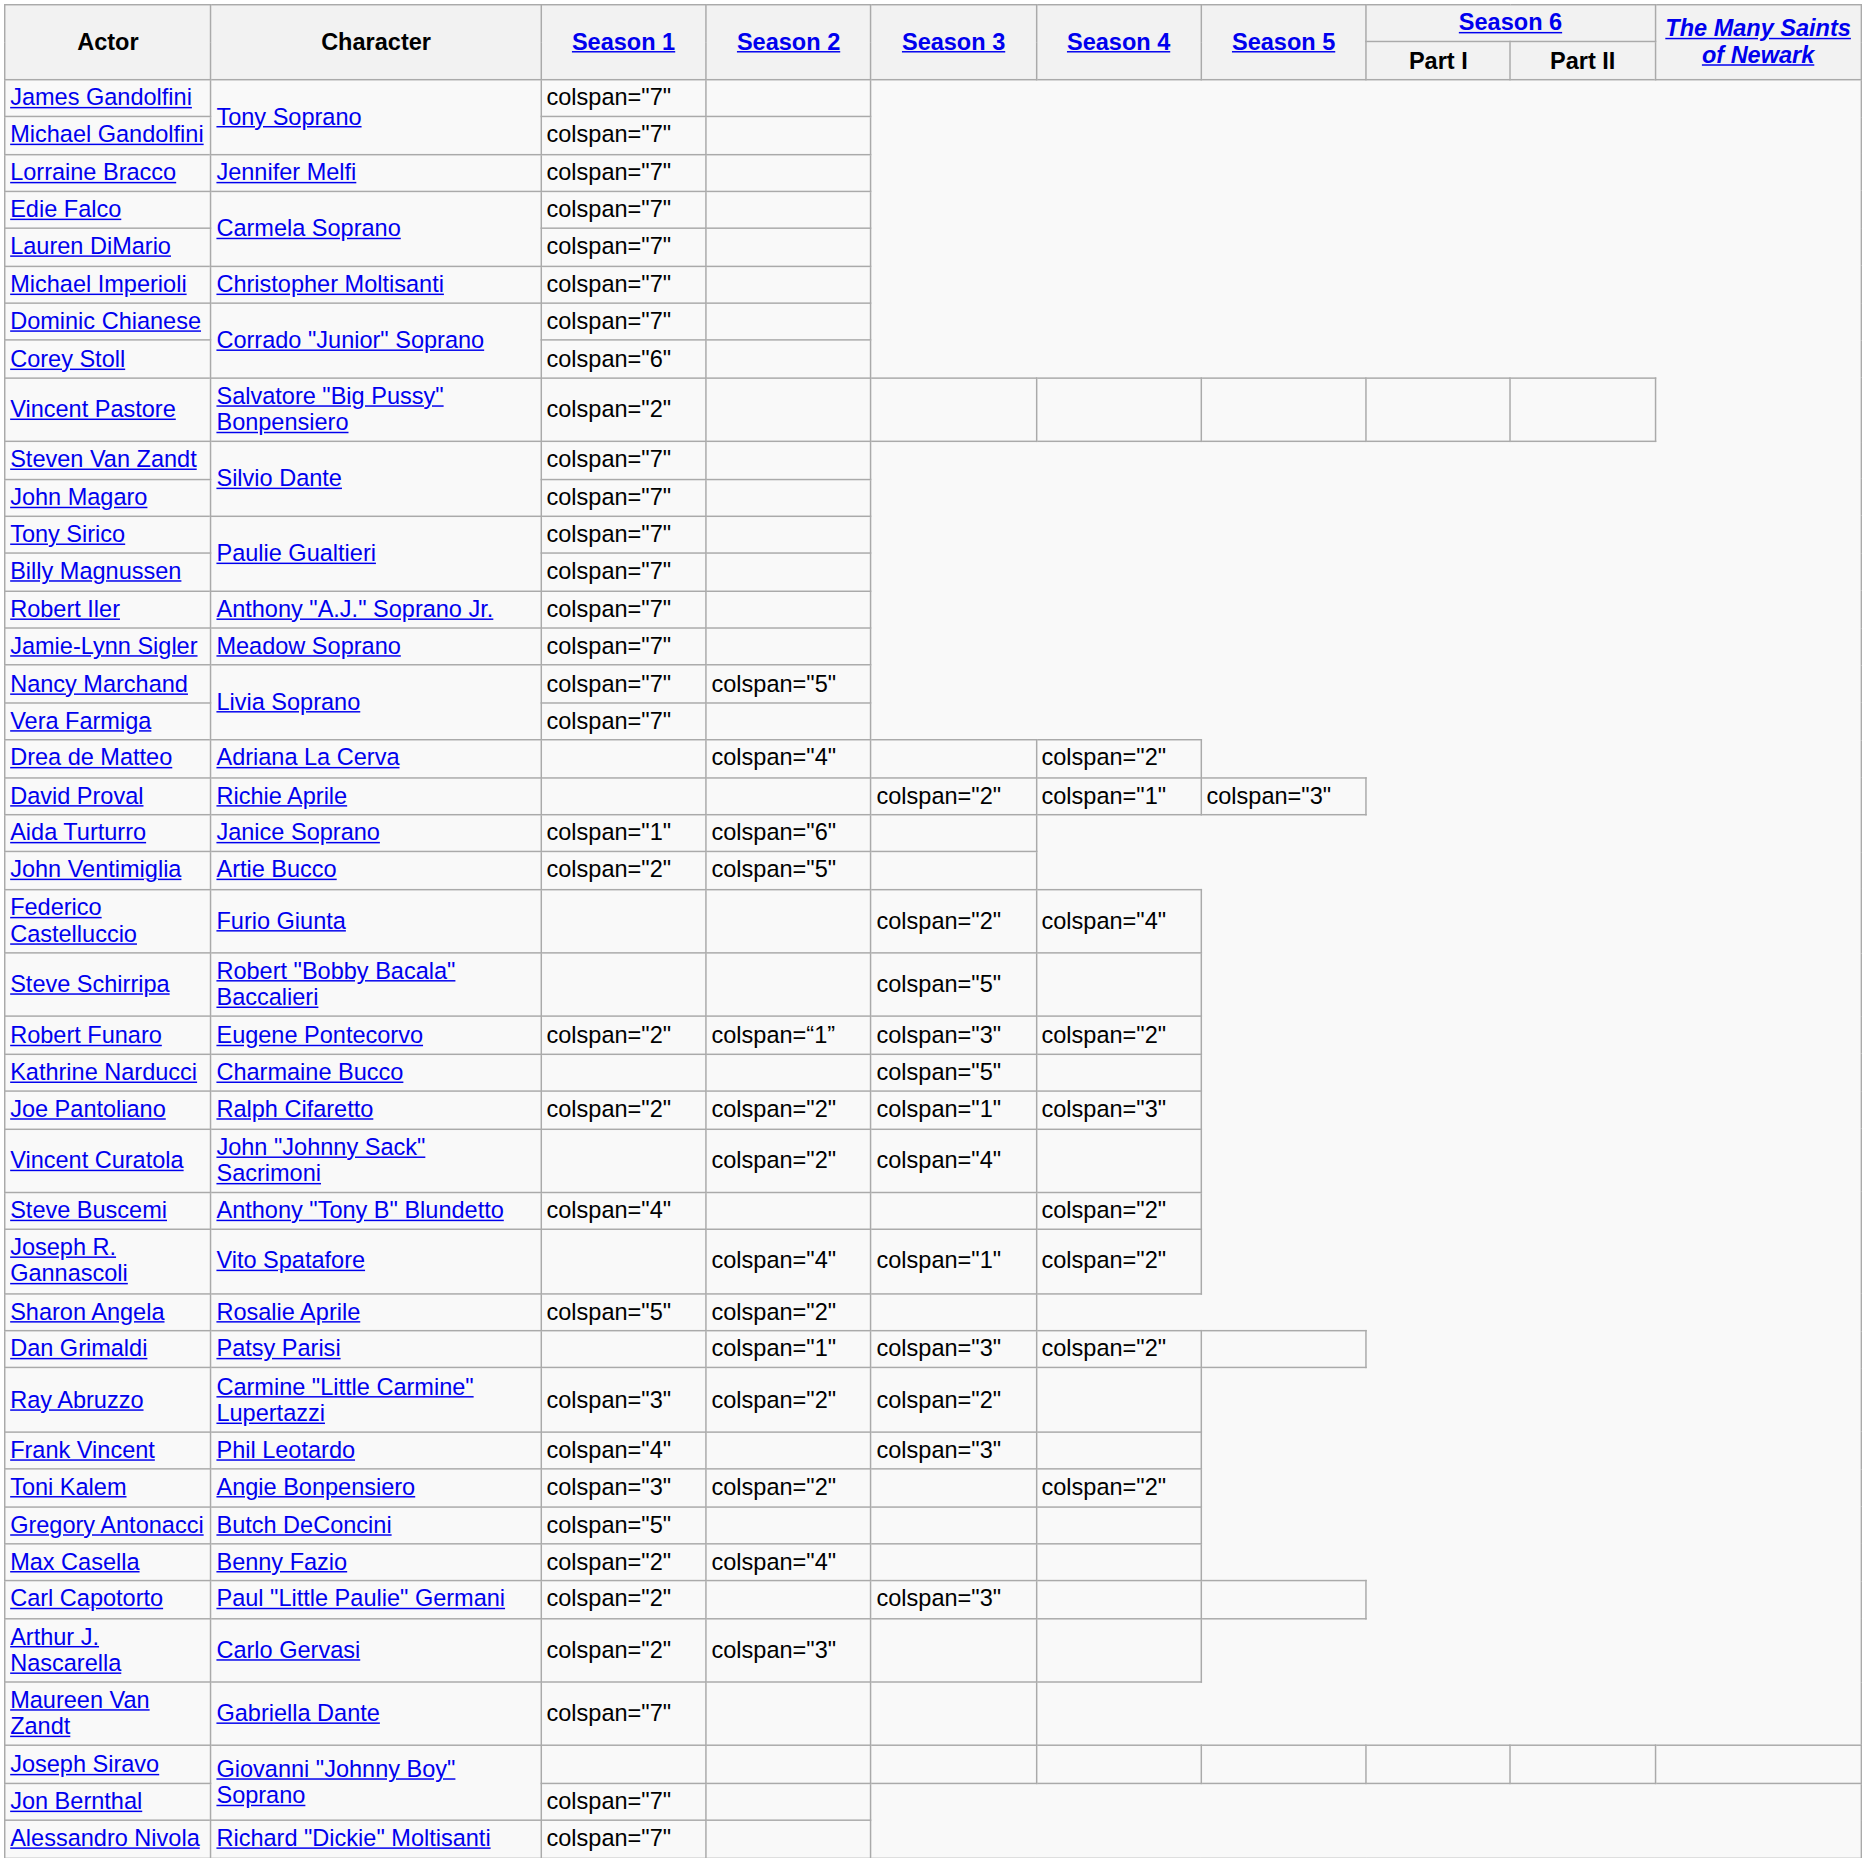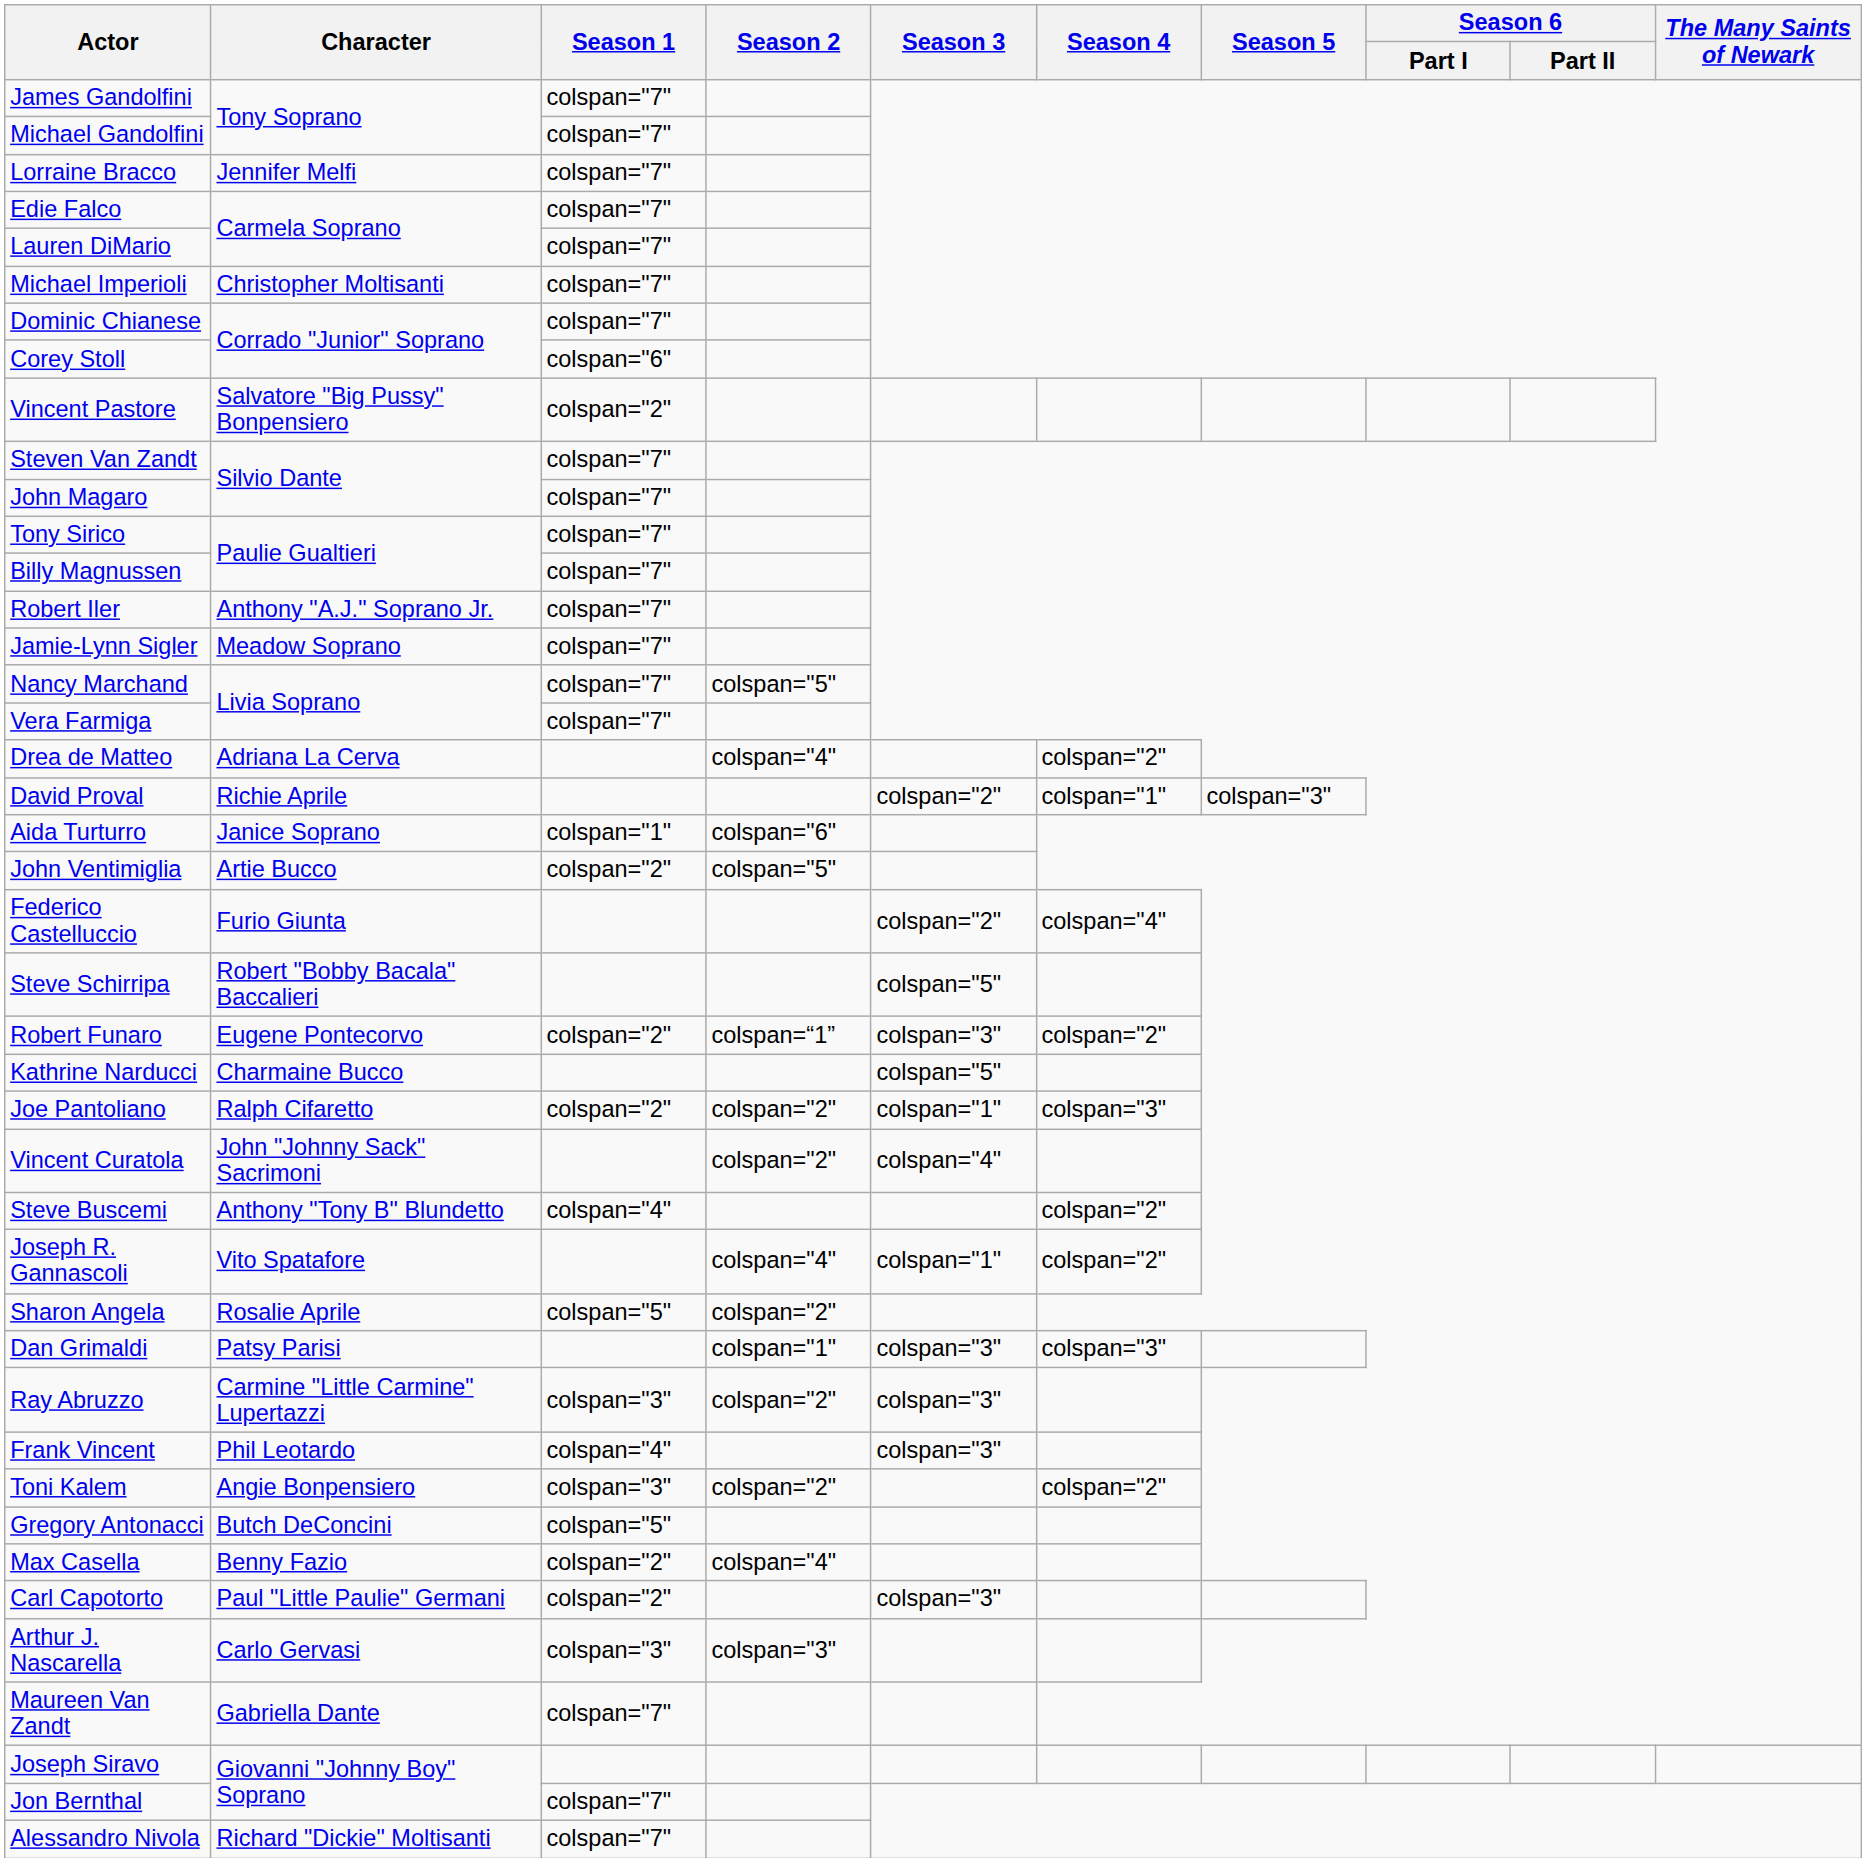(1104, 1349) colspan="2" -> (1104, 1349) colspan="3"
(939, 1399) colspan="2" -> (939, 1399) colspan="3"
(609, 1649) colspan="2" -> (609, 1649) colspan="3"
